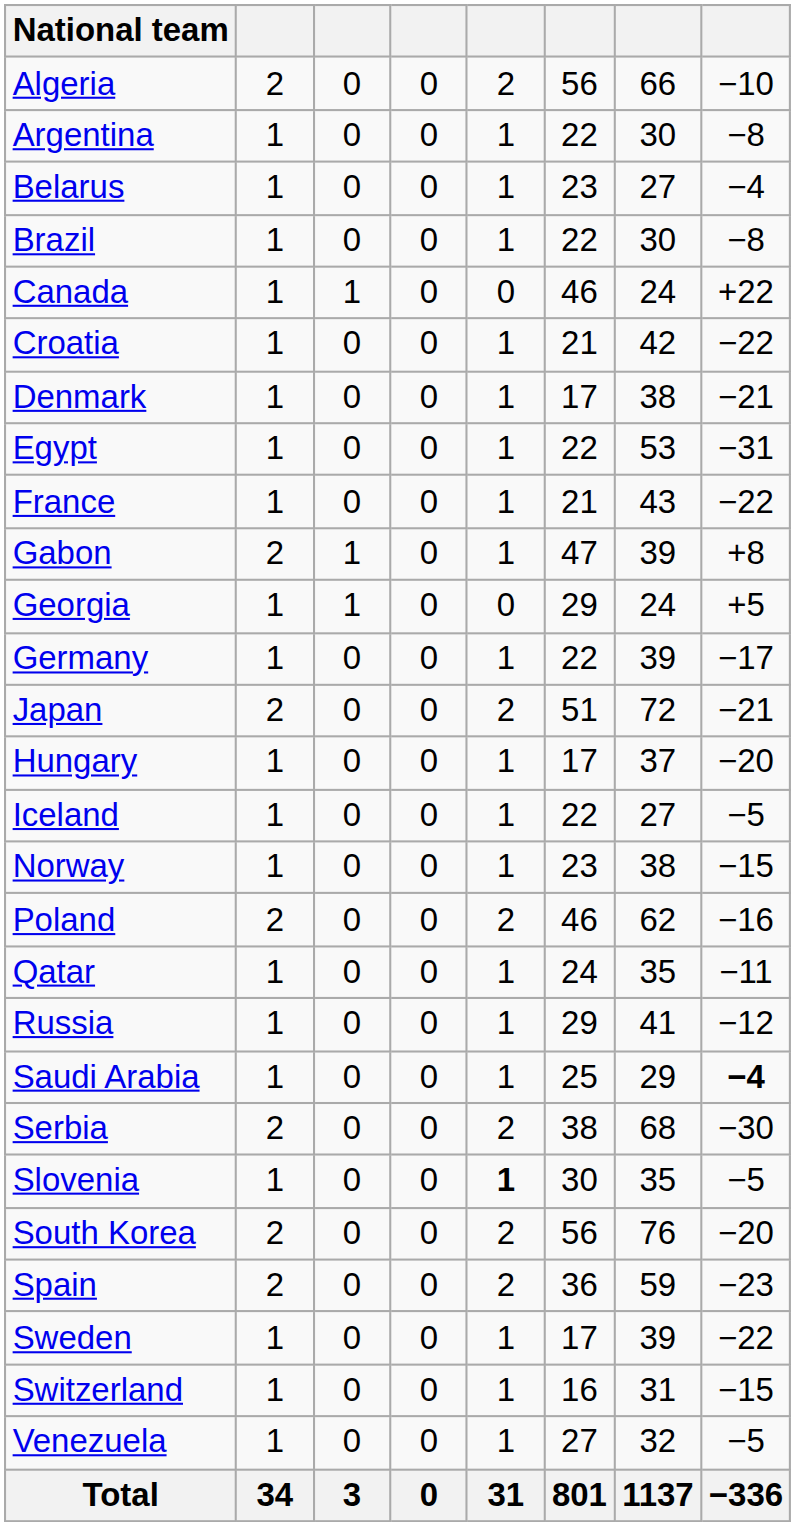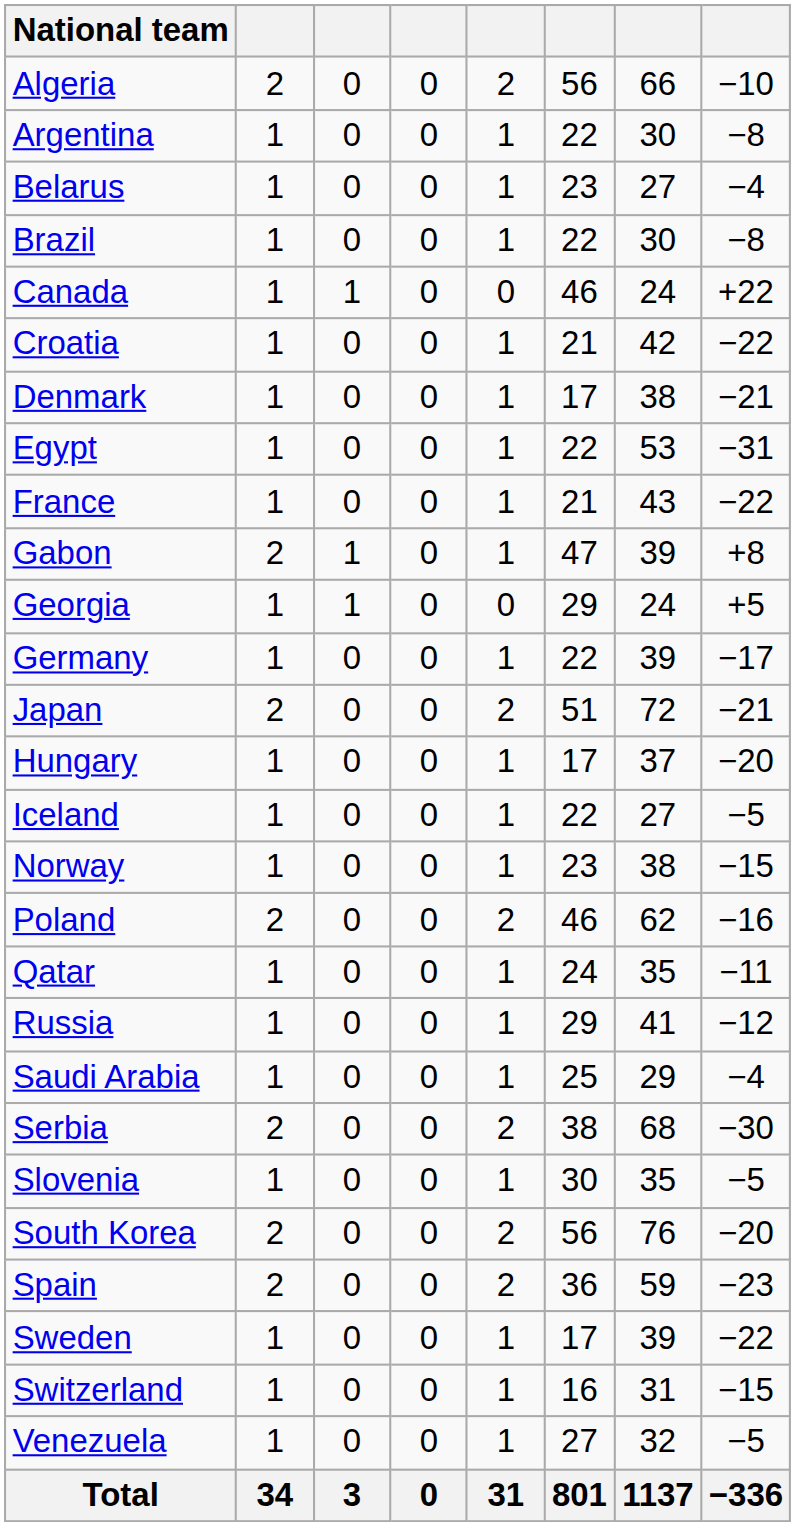(746, 1076) bold -> (746, 1076) normal
(506, 1180) bold -> (506, 1180) normal
